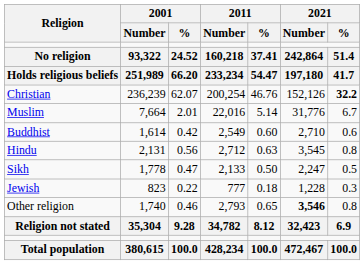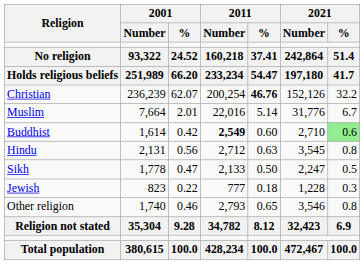(264, 94) normal -> (264, 94) bold
(347, 94) bold -> (347, 94) normal
(232, 132) normal -> (232, 132) bold
(350, 132) no background -> (350, 132) lightgreen background
(312, 207) bold -> (312, 207) normal
